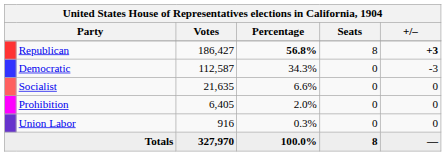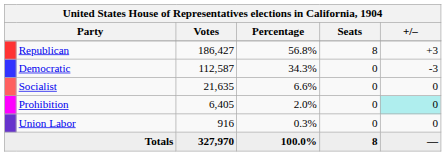(302, 50) bold -> (303, 50) normal
(432, 50) bold -> (432, 50) normal
(435, 105) no background -> (435, 105) paleturquoise background
